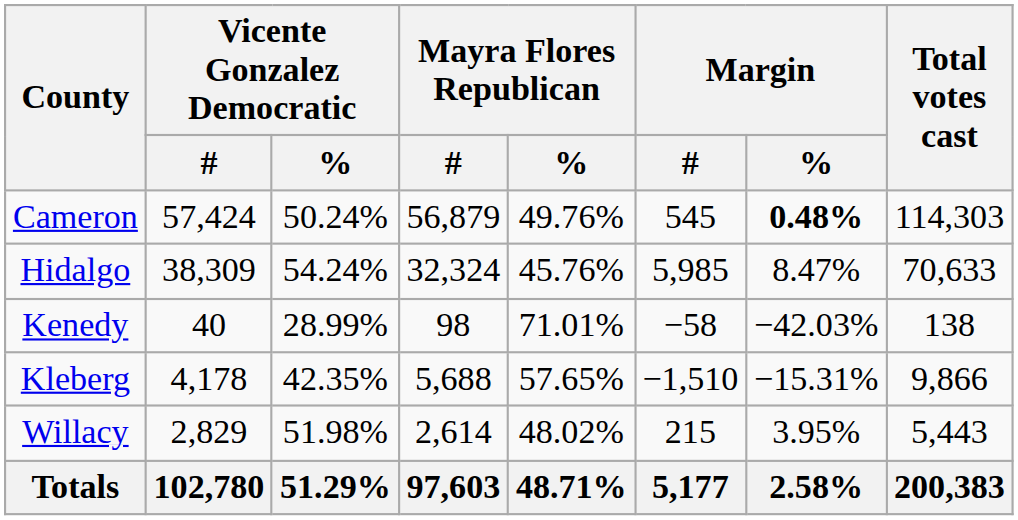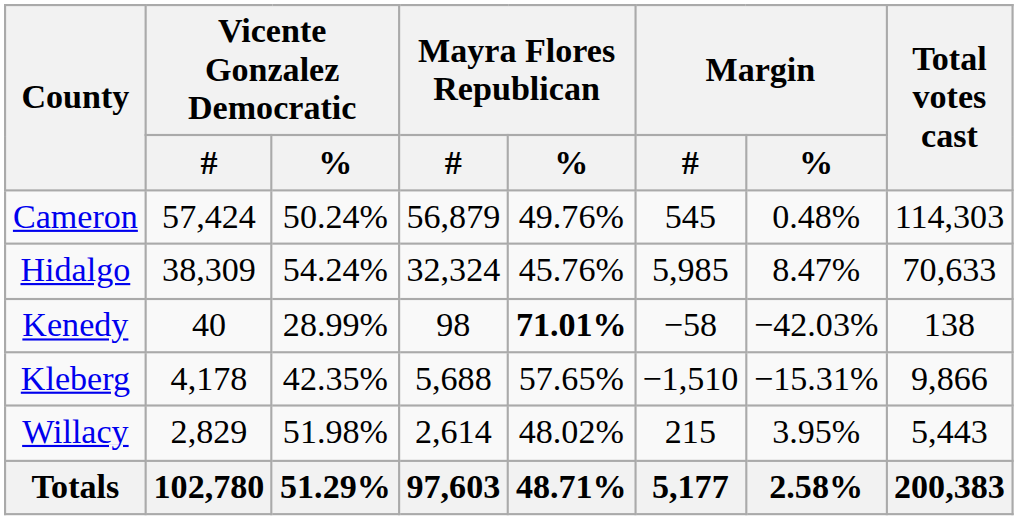(816, 216) bold -> (816, 216) normal
(571, 324) normal -> (571, 324) bold
